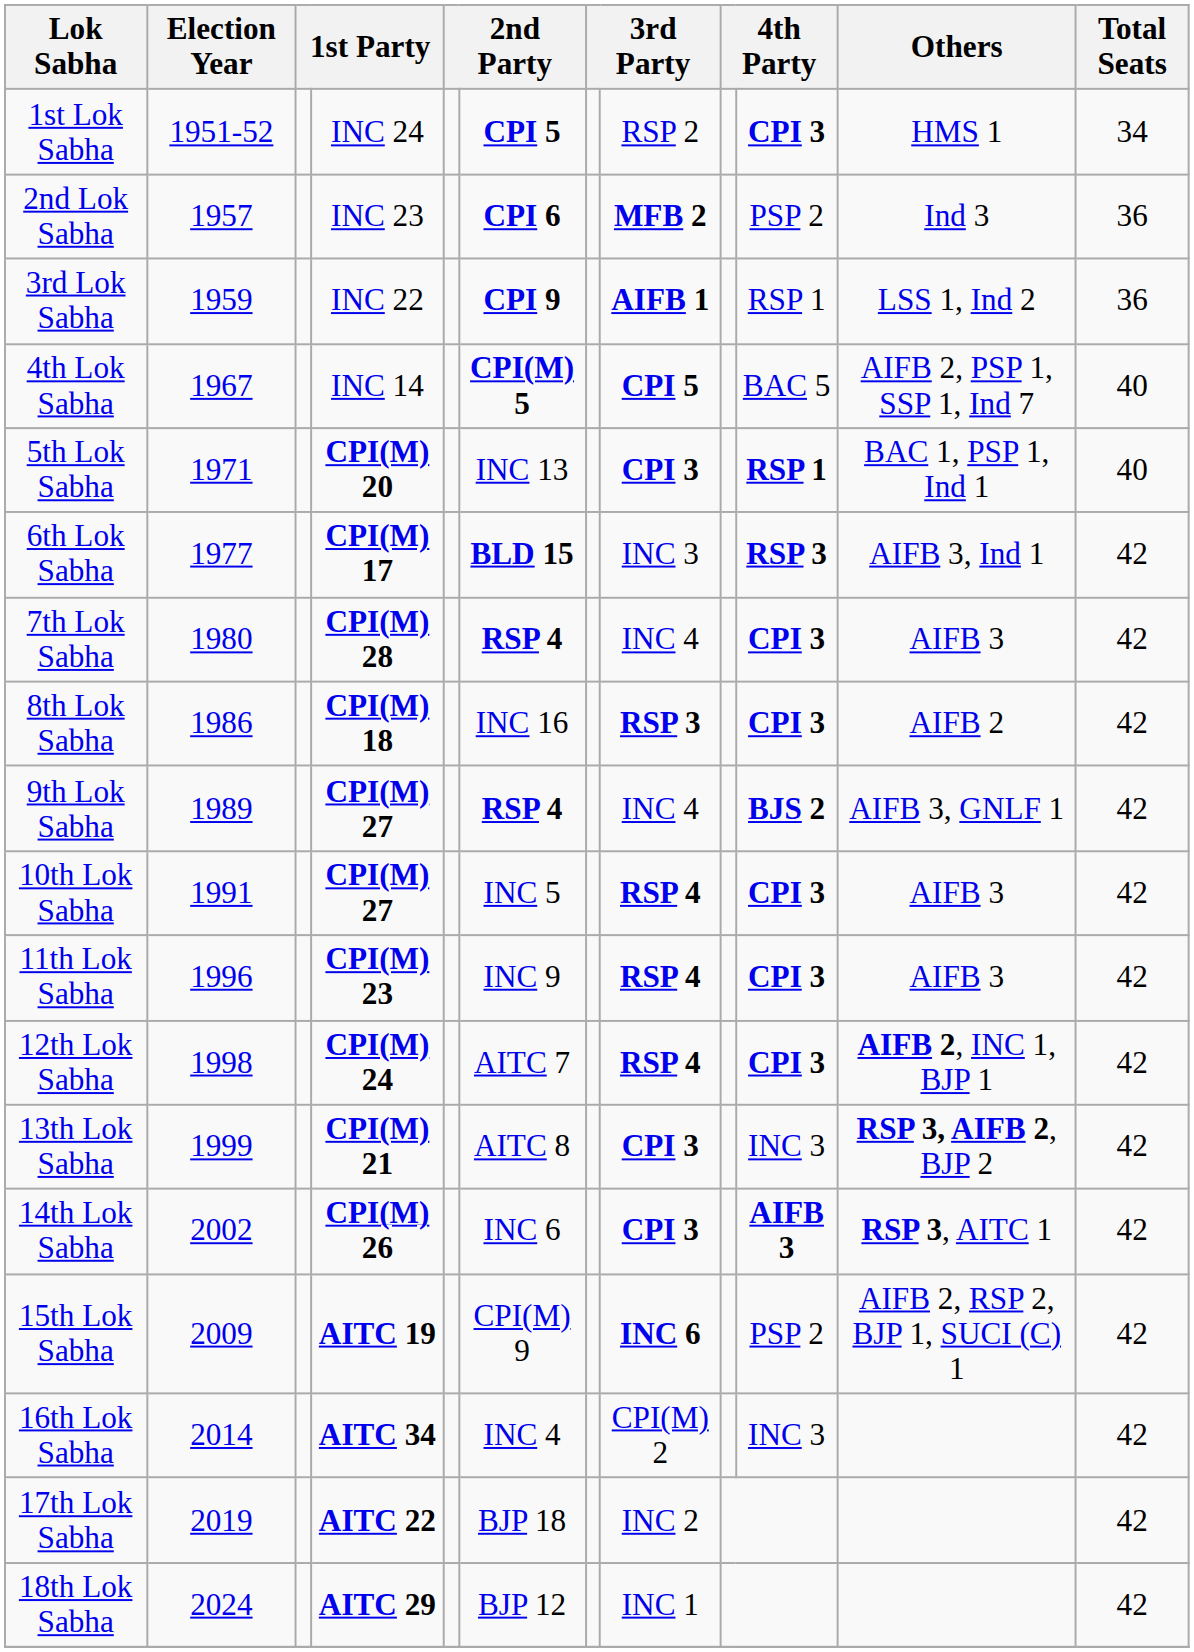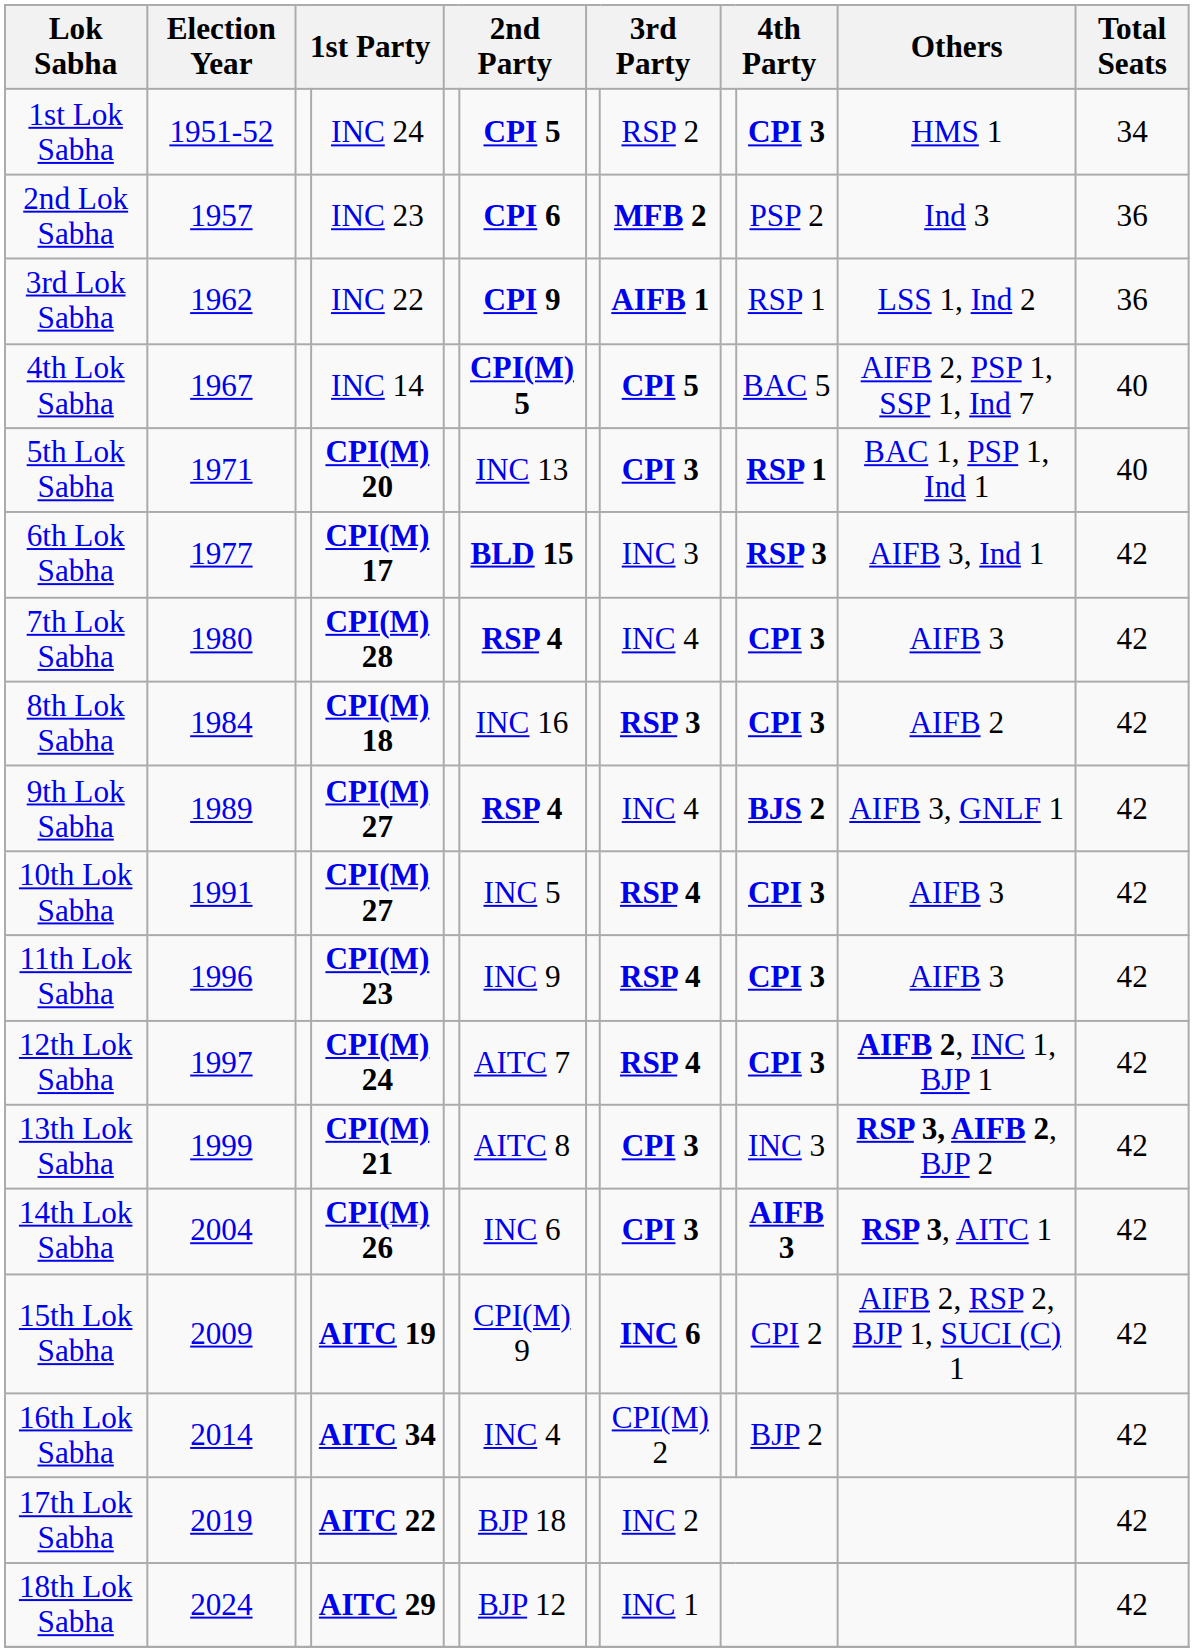(221, 300) 1959 -> (221, 300) 1962
(221, 723) 1986 -> (221, 723) 1984
(221, 1061) 1998 -> (221, 1061) 1997
(221, 1230) 2002 -> (221, 1230) 2004
(787, 1333) PSP 2 -> (787, 1333) CPI 2
(787, 1435) INC 3 -> (787, 1435) BJP 2
